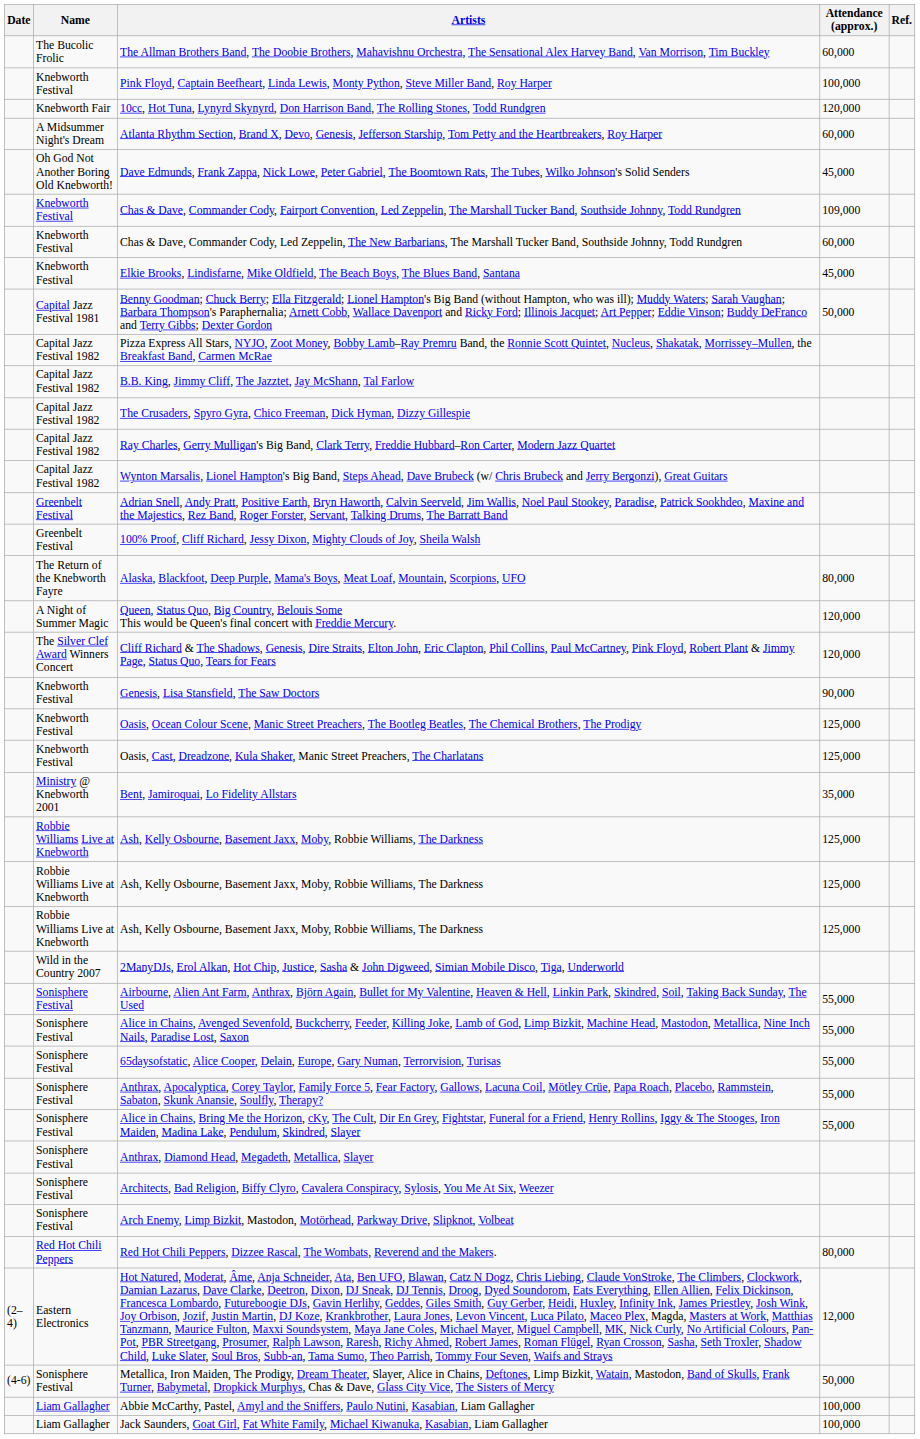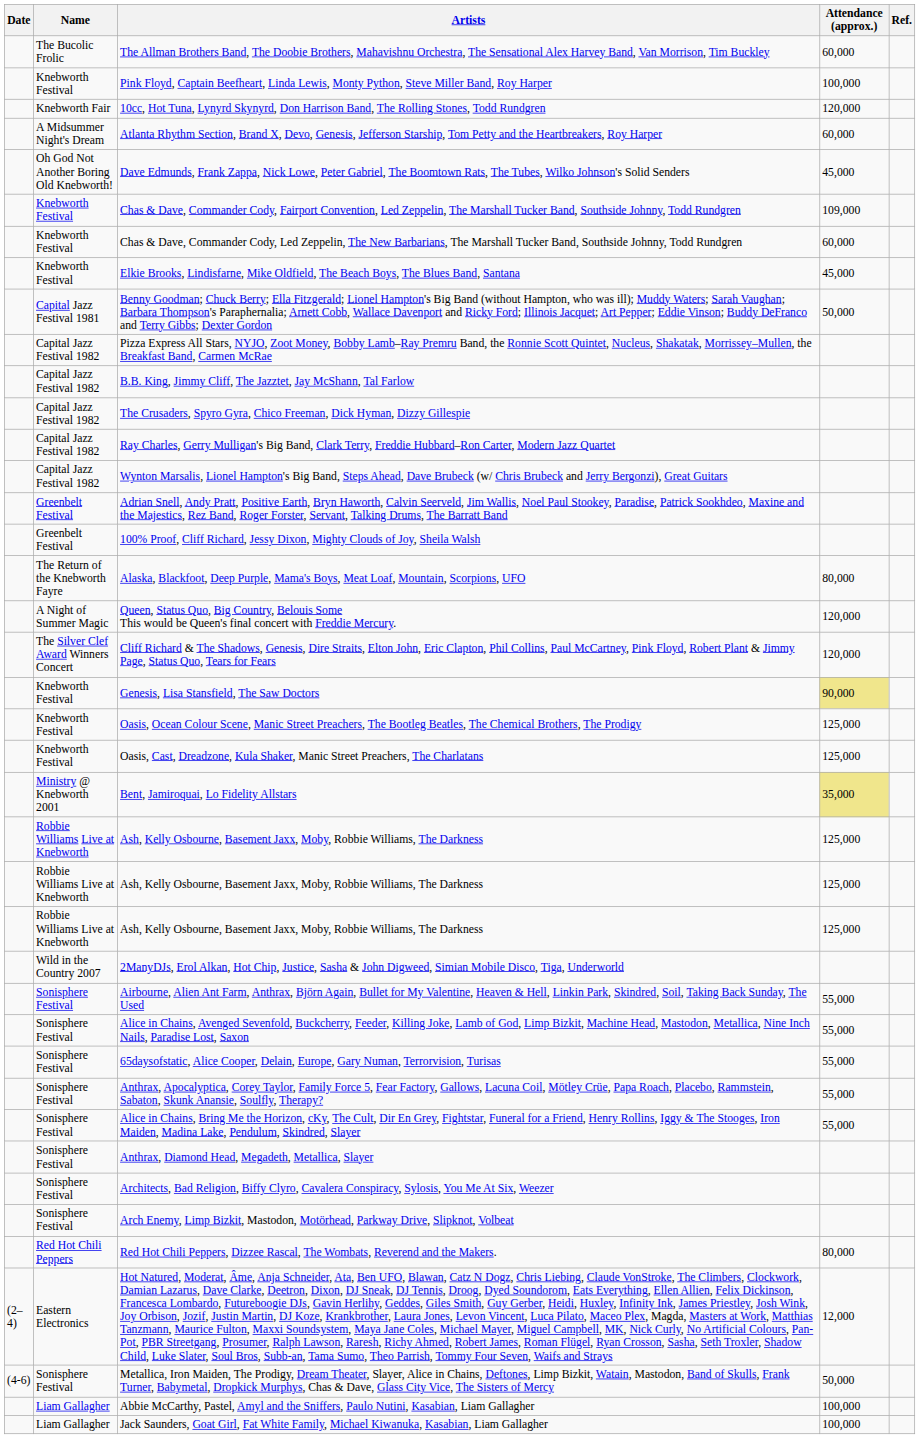(838, 693) no background -> (838, 693) khaki background
(838, 794) no background -> (838, 794) khaki background
